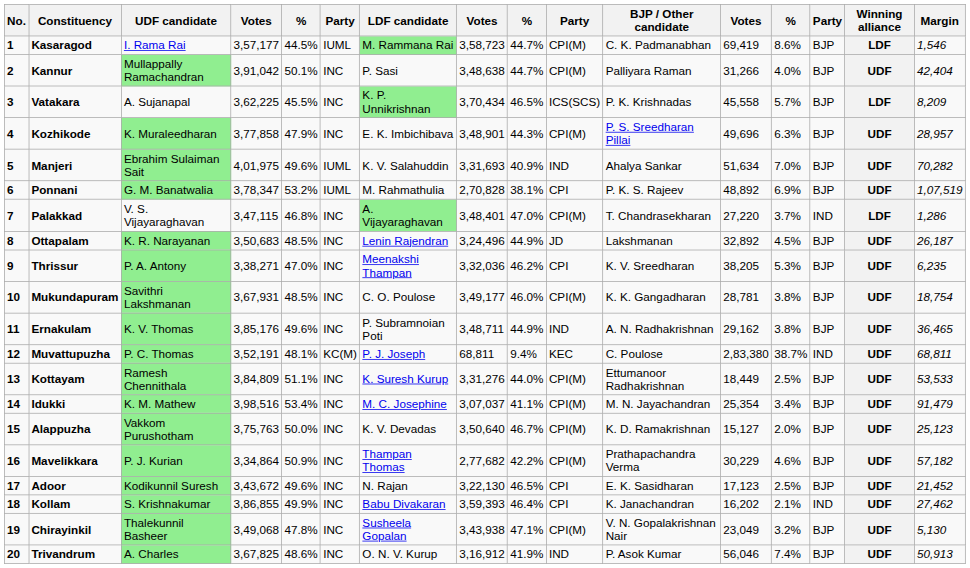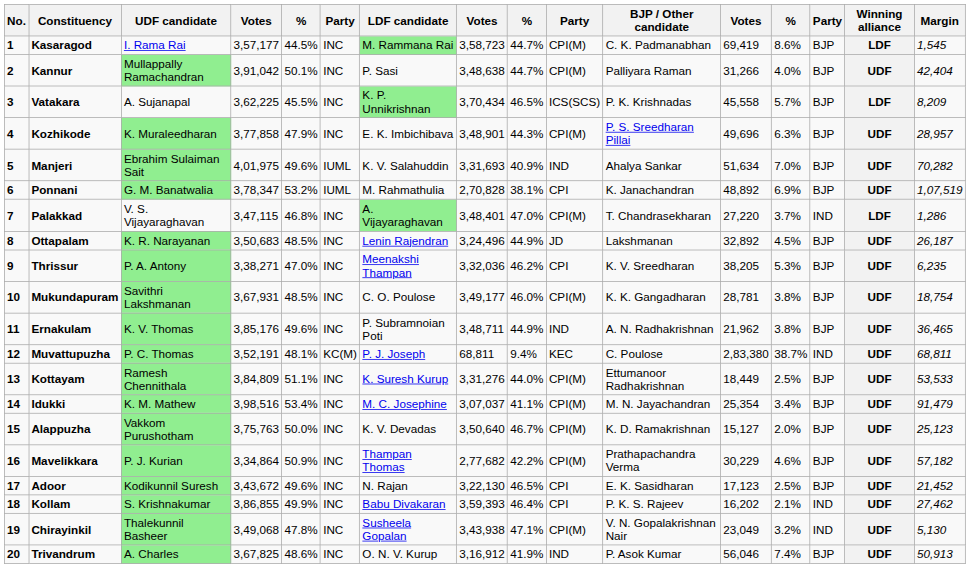(337, 45) IUML -> (333, 45) INC
(932, 45) 1,546 -> (932, 45) 1,545
(645, 190) P. K. S. Rajeev -> (650, 190) K. Janachandran
(741, 329) 29,162 -> (741, 329) 21,962
(650, 504) K. Janachandran -> (645, 504) P. K. S. Rajeev
(824, 529) BJP -> (823, 529) IND
